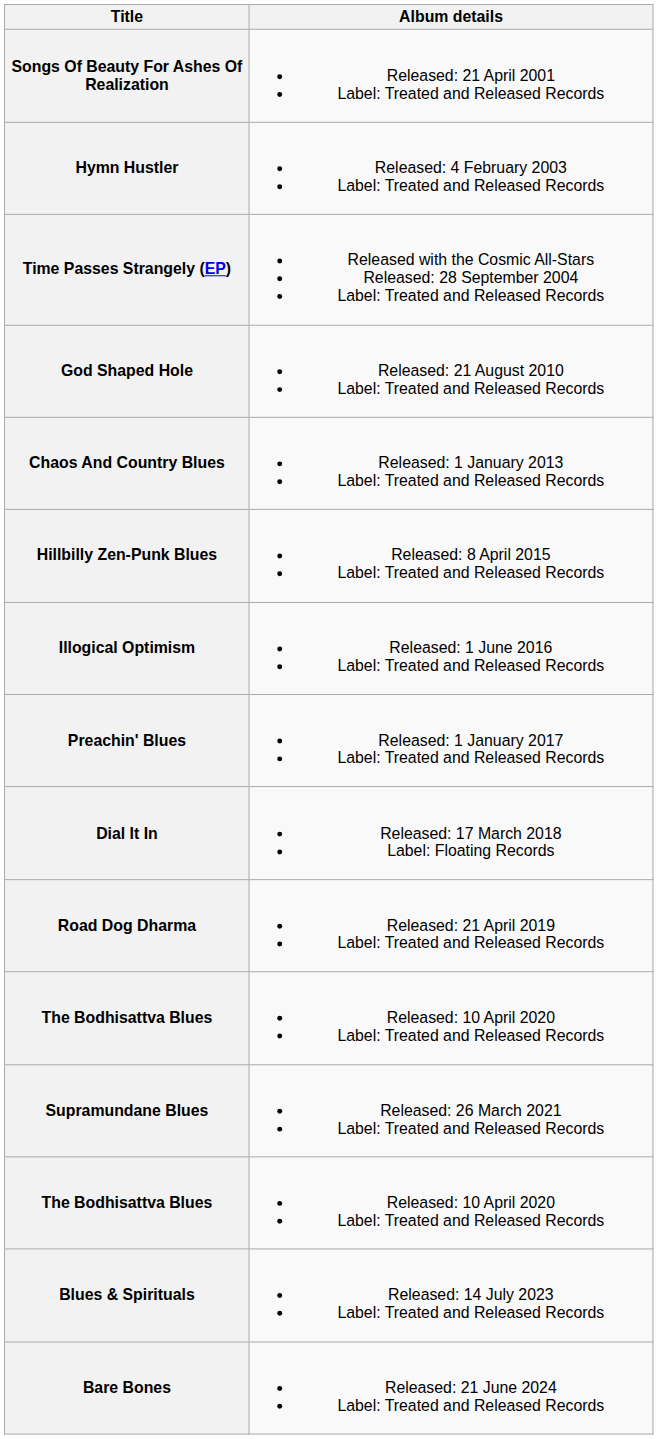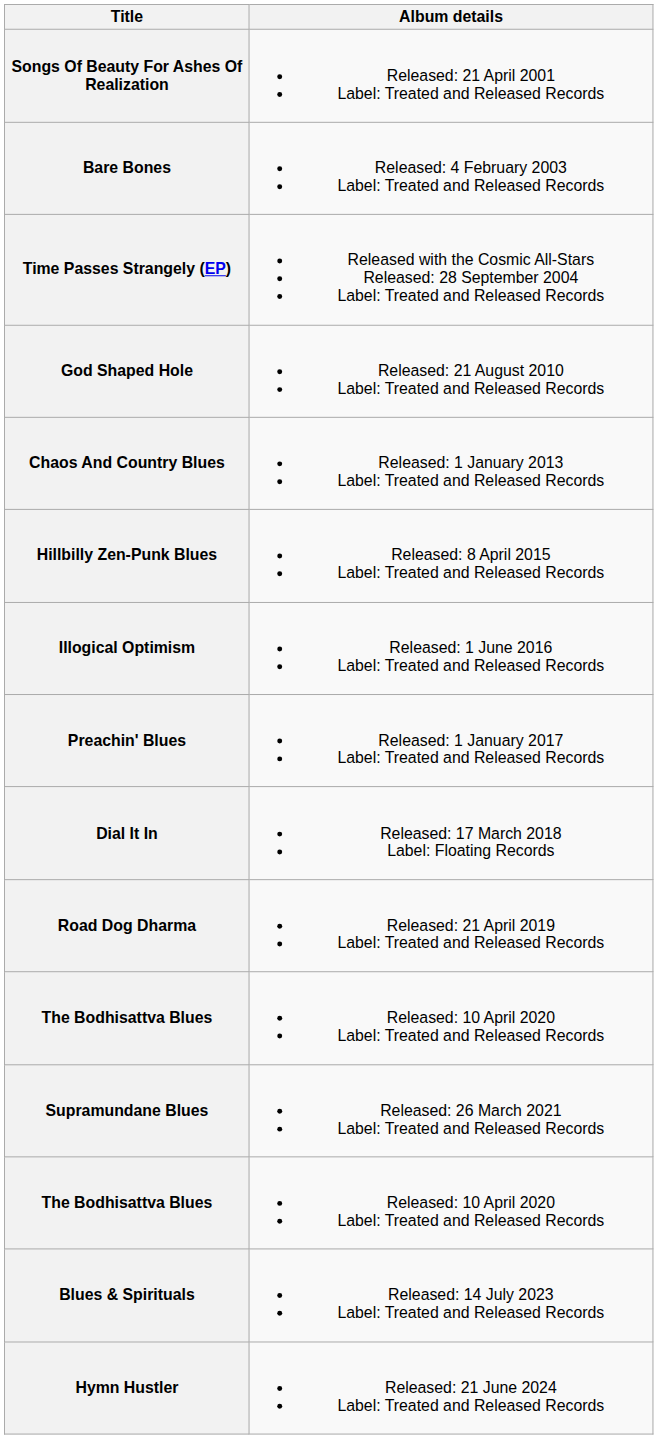(127, 168) Hymn Hustler -> (127, 168) Bare Bones
(127, 1387) Bare Bones -> (127, 1387) Hymn Hustler
